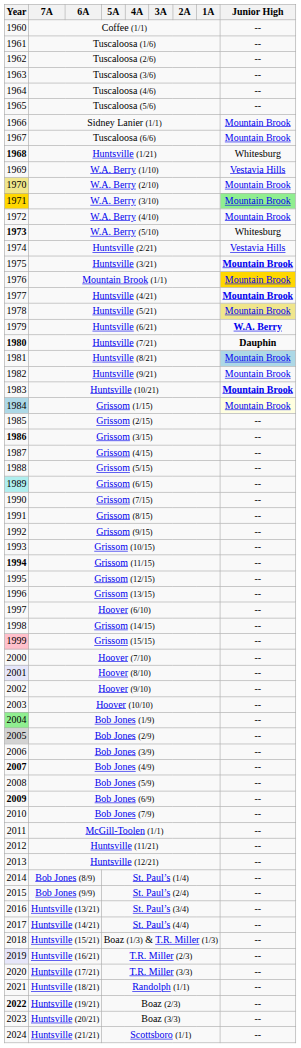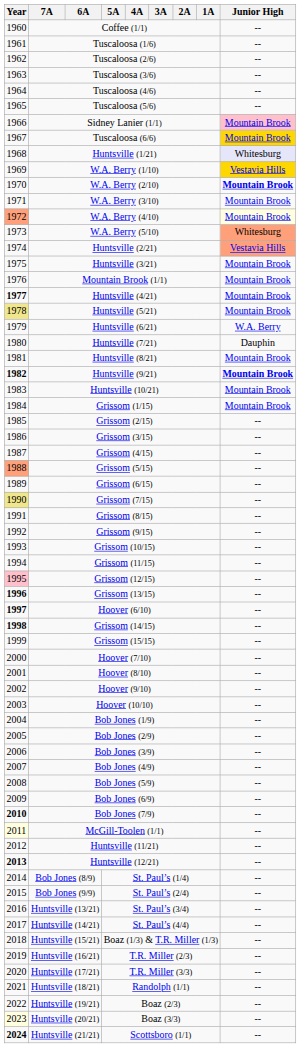(258, 122) no background -> (258, 122) pink background
(258, 138) no background -> (258, 138) gold background
(17, 153) bold -> (17, 153) normal
(258, 153) no background -> (258, 153) lavender background
(258, 169) no background -> (258, 169) gold background
(17, 185) khaki background -> (17, 185) no background
(258, 185) normal -> (258, 185) bold
(17, 201) gold background -> (17, 201) no background
(258, 201) lightgreen background -> (258, 201) no background
(17, 216) no background -> (17, 216) lightsalmon background
(258, 216) no background -> (258, 216) lightyellow background
(17, 232) bold -> (17, 232) normal
(258, 232) no background -> (258, 232) lightsalmon background
(258, 248) no background -> (258, 248) lightsalmon background
(258, 264) bold -> (258, 264) normal
(258, 279) gold background -> (258, 279) no background
(17, 295) normal -> (17, 295) bold
(258, 295) bold -> (258, 295) normal
(17, 311) no background -> (17, 311) khaki background
(258, 311) khaki background -> (258, 311) no background
(258, 327) bold -> (258, 327) normal
(17, 342) bold -> (17, 342) normal
(258, 342) bold -> (258, 342) normal
(258, 358) lightblue background -> (258, 358) no background
(17, 374) normal -> (17, 374) bold
(258, 374) normal -> (258, 374) bold
(258, 389) bold -> (258, 389) normal
(17, 405) lightblue background -> (17, 405) no background
(258, 405) lightyellow background -> (258, 405) no background
(17, 437) bold -> (17, 437) normal
(17, 468) no background -> (17, 468) lightsalmon background
(17, 484) paleturquoise background -> (17, 484) no background
(17, 500) no background -> (17, 500) khaki background
(17, 563) bold -> (17, 563) normal
(17, 578) no background -> (17, 578) pink background
(17, 594) normal -> (17, 594) bold
(17, 610) normal -> (17, 610) bold
(17, 625) normal -> (17, 625) bold
(17, 641) pink background -> (17, 641) no background
(17, 673) lavender background -> (17, 673) no background
(17, 720) lightgreen background -> (17, 720) no background
(17, 736) lightgrey background -> (17, 736) no background
(17, 767) bold -> (17, 767) normal
(17, 798) bold -> (17, 798) normal
(17, 814) normal -> (17, 814) bold
(17, 830) no background -> (17, 830) lightyellow background
(17, 861) normal -> (17, 861) bold
(17, 956) lavender background -> (17, 956) no background
(17, 1003) bold -> (17, 1003) normal
(17, 1019) no background -> (17, 1019) lightyellow background
(17, 1034) normal -> (17, 1034) bold
